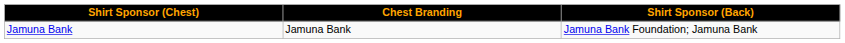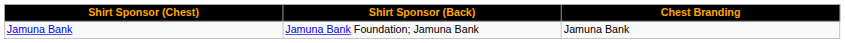columns swapped: (701, 13) <-> (422, 13)
